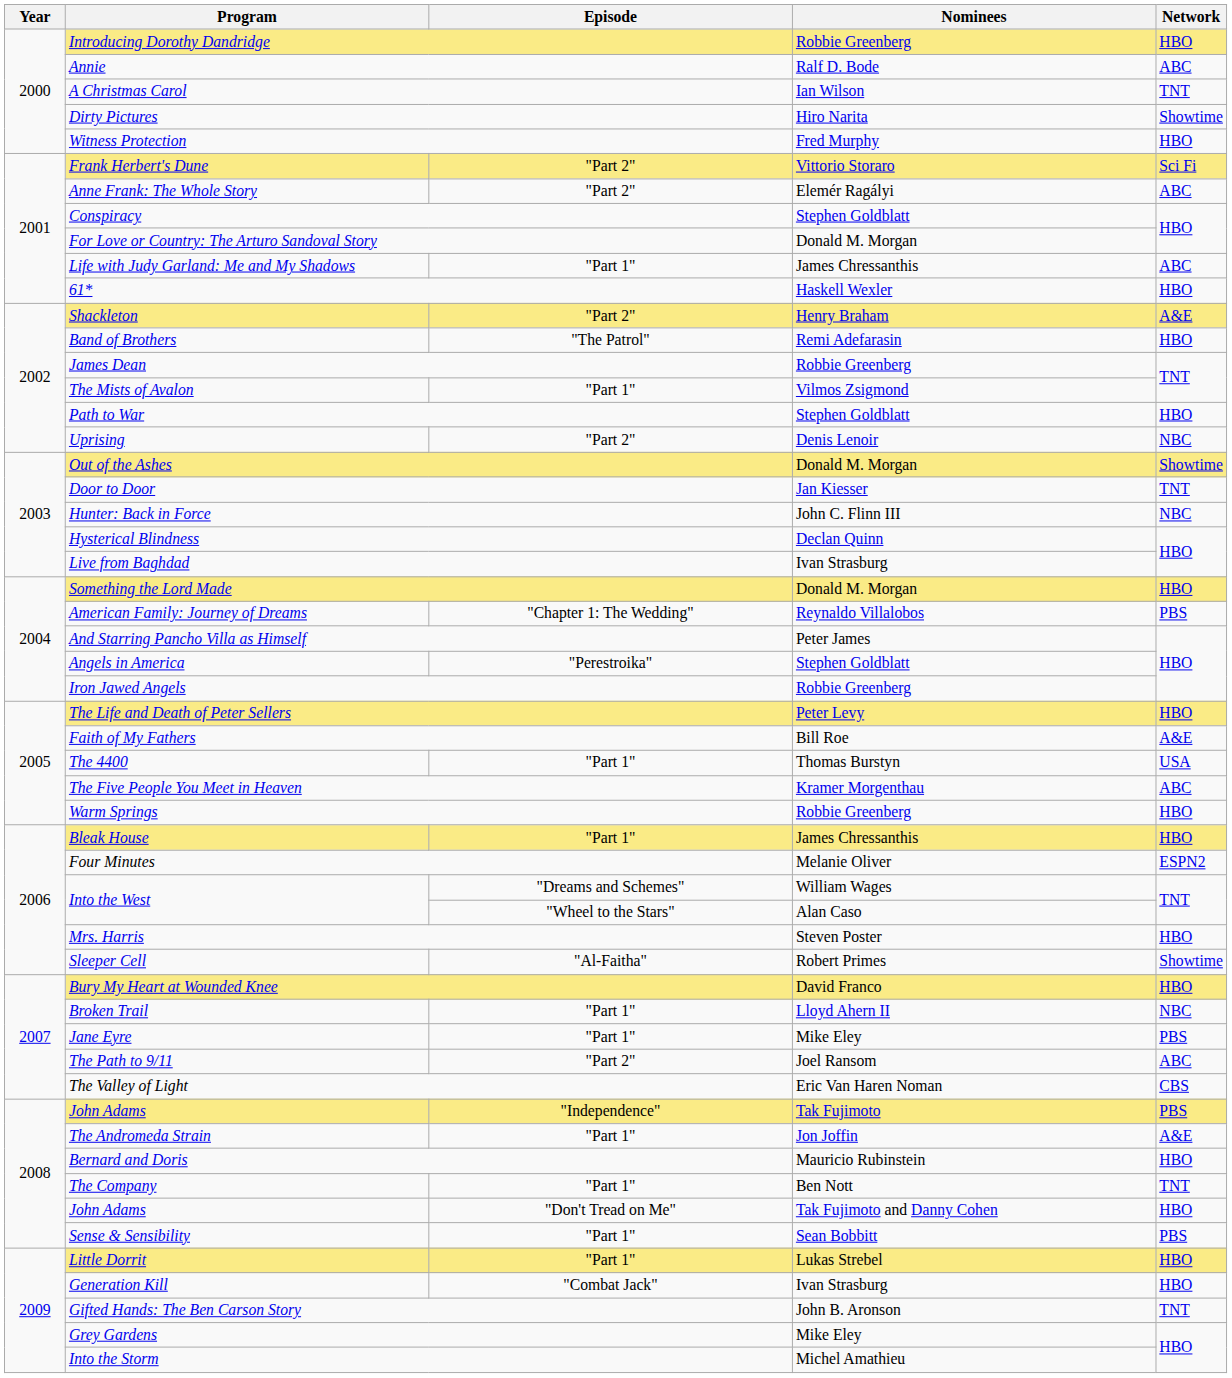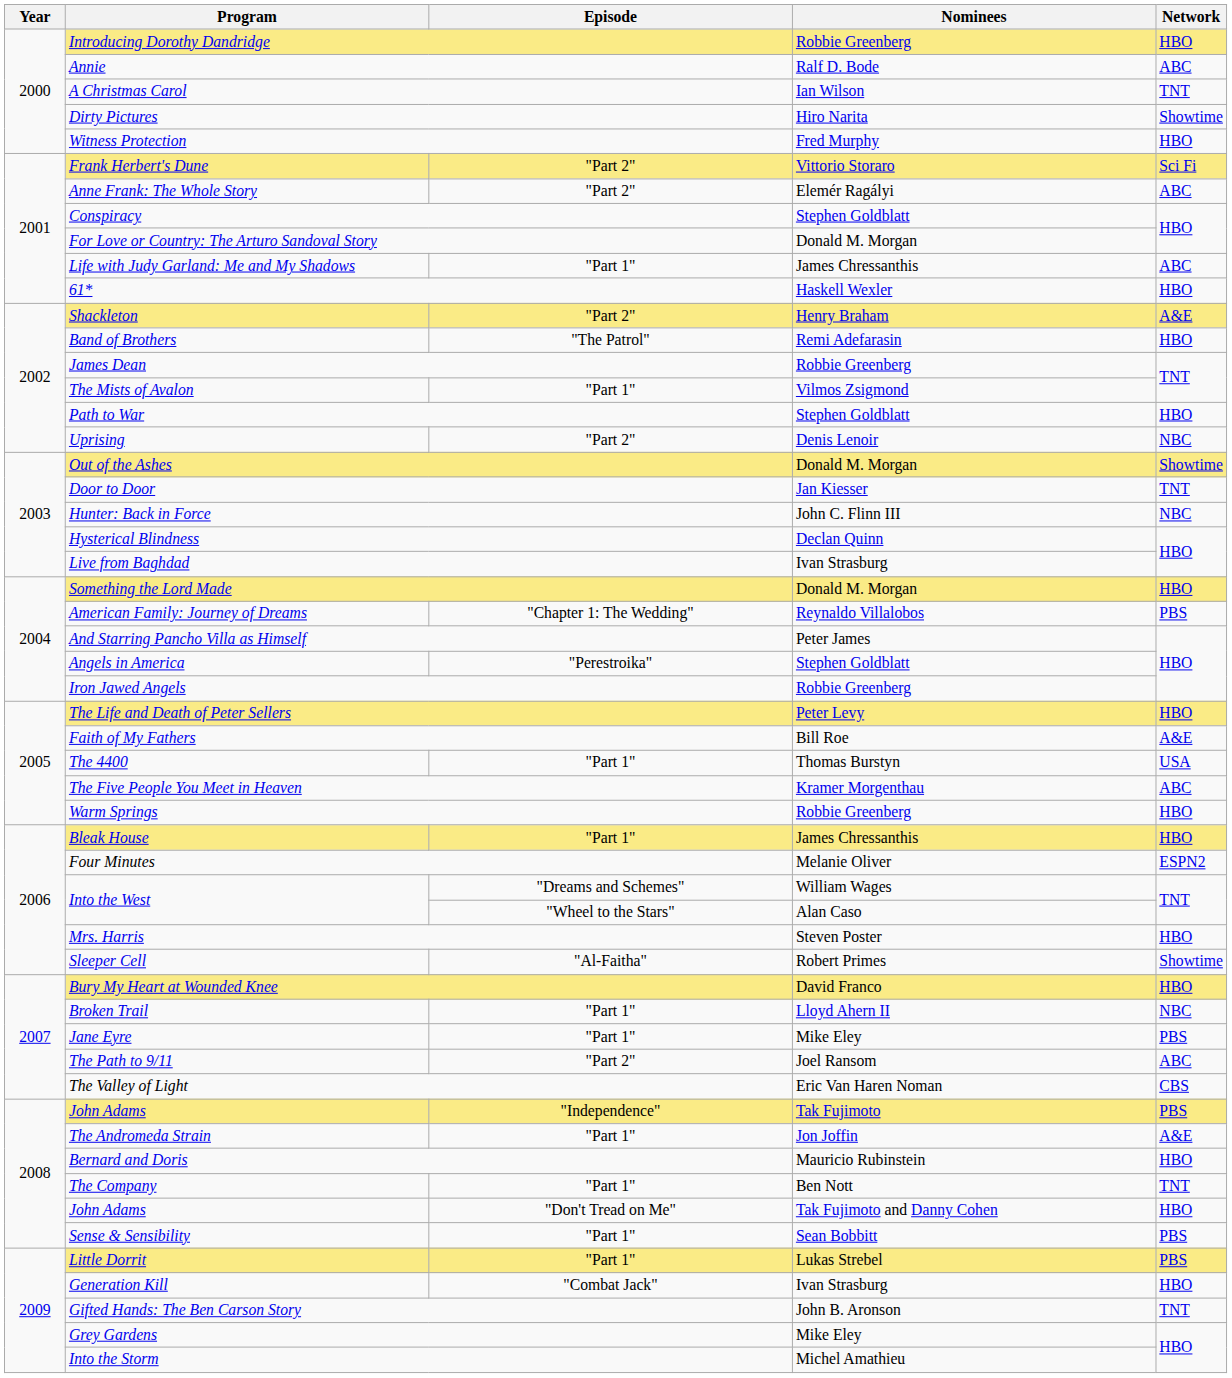(1176, 1260) HBO -> (1173, 1260) PBS
